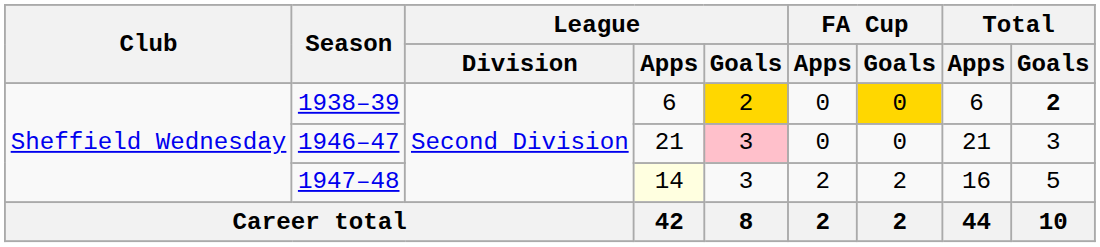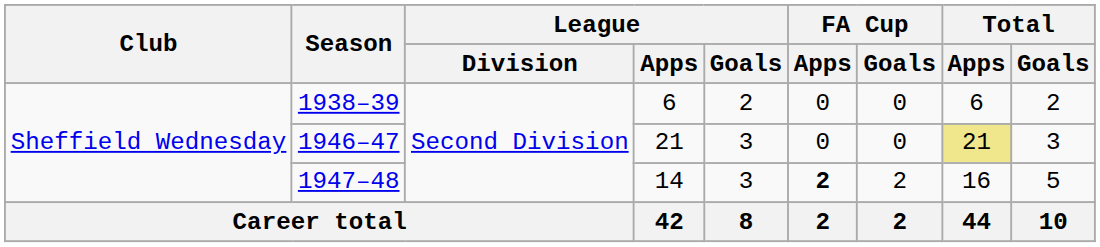(746, 103) gold background -> (746, 103) no background
(900, 103) gold background -> (900, 103) no background
(1053, 103) bold -> (1053, 103) normal
(746, 143) pink background -> (746, 143) no background
(977, 143) no background -> (977, 143) khaki background
(669, 182) lightyellow background -> (669, 182) no background
(823, 182) normal -> (823, 182) bold
